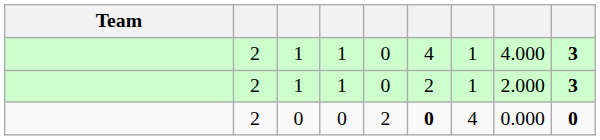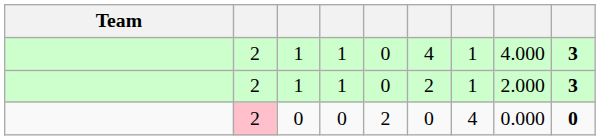(255, 118) no background -> (255, 118) pink background
(429, 118) bold -> (429, 118) normal
